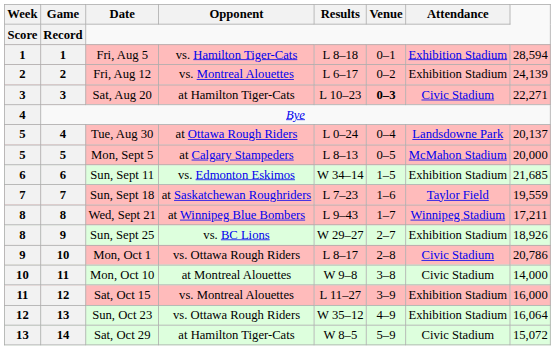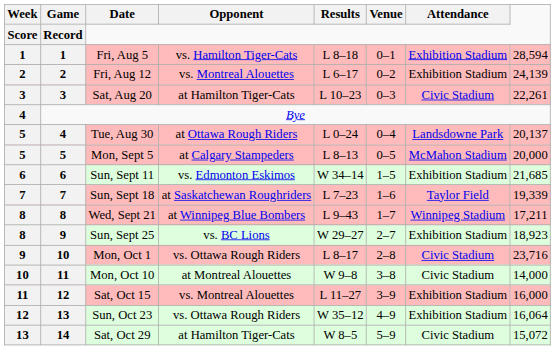(386, 94) bold -> (386, 94) normal
(530, 94) 22,271 -> (530, 94) 22,261
(530, 194) 19,559 -> (530, 194) 19,339
(530, 235) 18,926 -> (530, 235) 18,923
(530, 255) 20,786 -> (530, 255) 23,716
